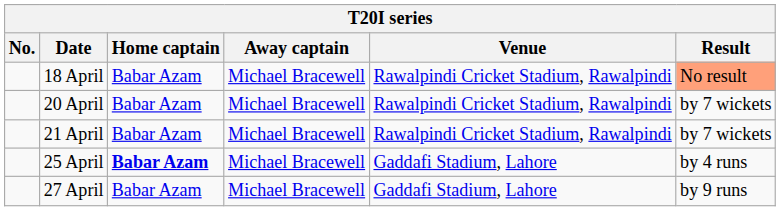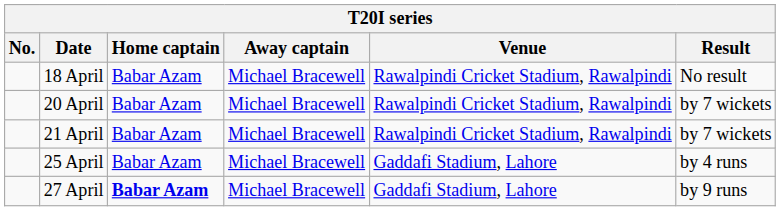(713, 76) lightsalmon background -> (713, 76) no background
(160, 162) bold -> (157, 162) normal
(157, 190) normal -> (160, 190) bold
